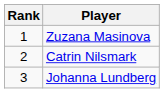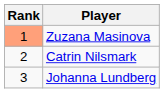(24, 36) no background -> (24, 36) lightsalmon background
